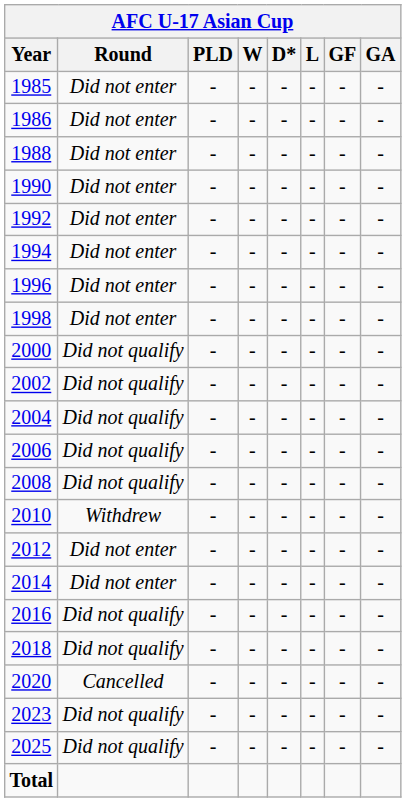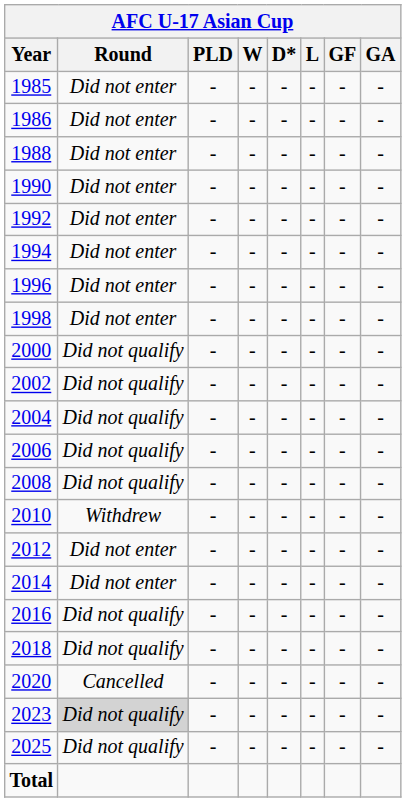(123, 714) no background -> (123, 714) lightgrey background
